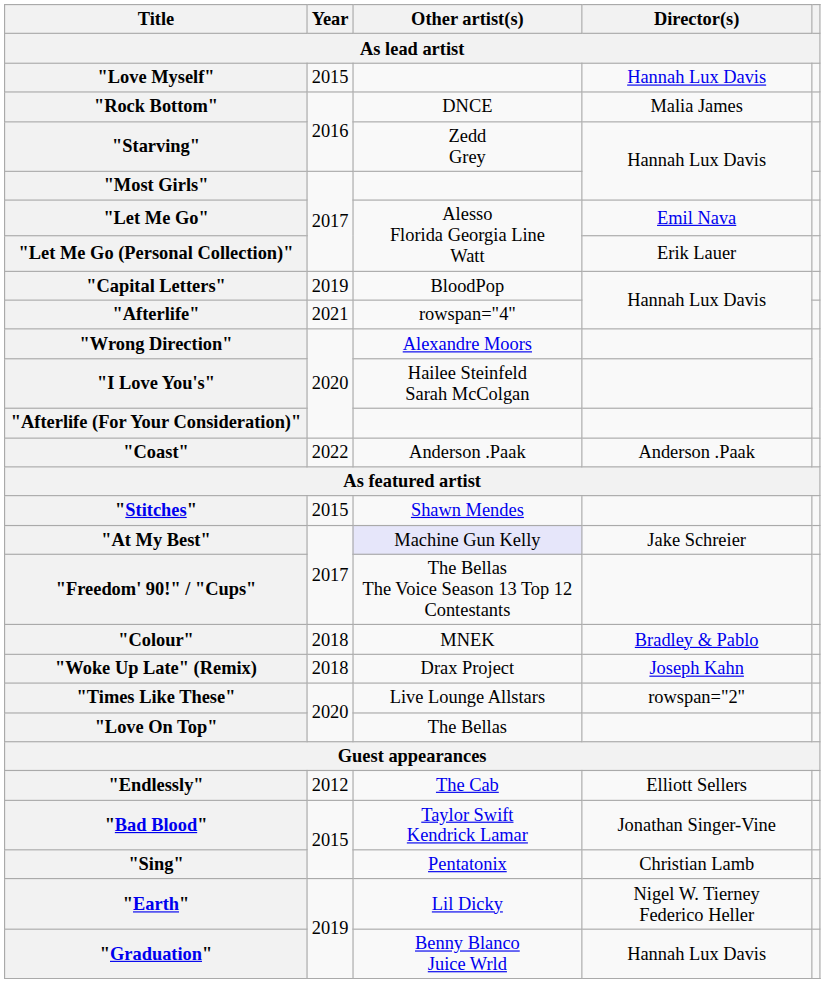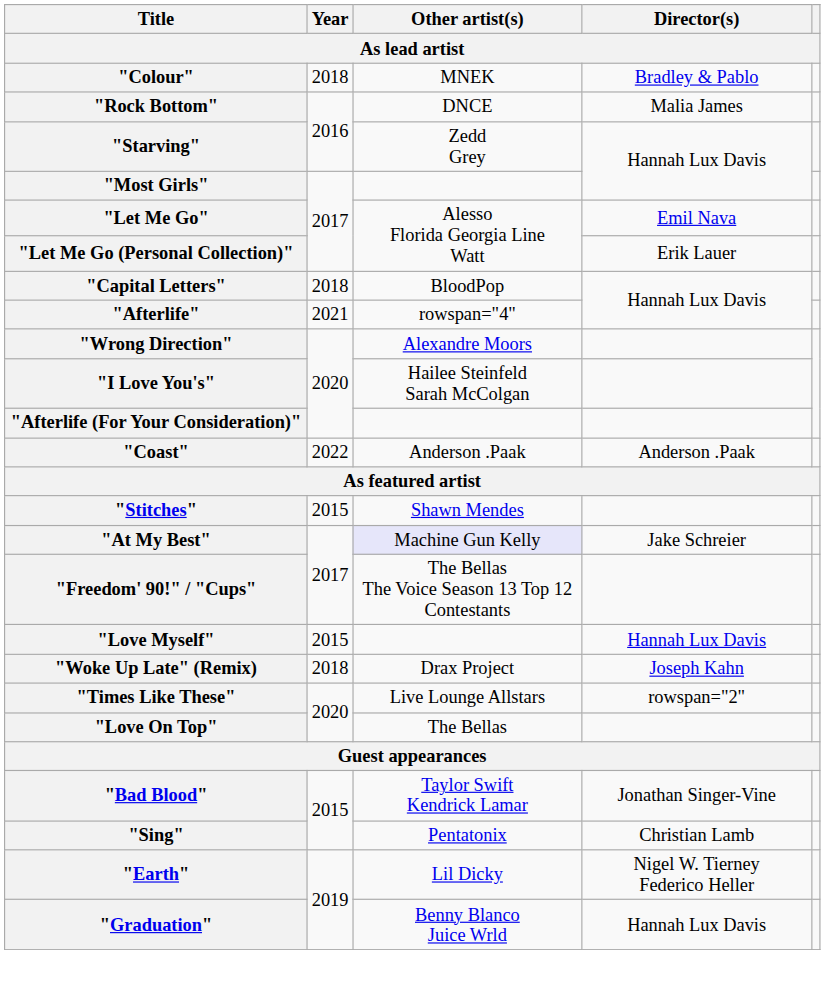rows swapped: (156, 77) <-> (156, 639)
(330, 285) 2019 -> (330, 285) 2018
- row: (156, 785)
